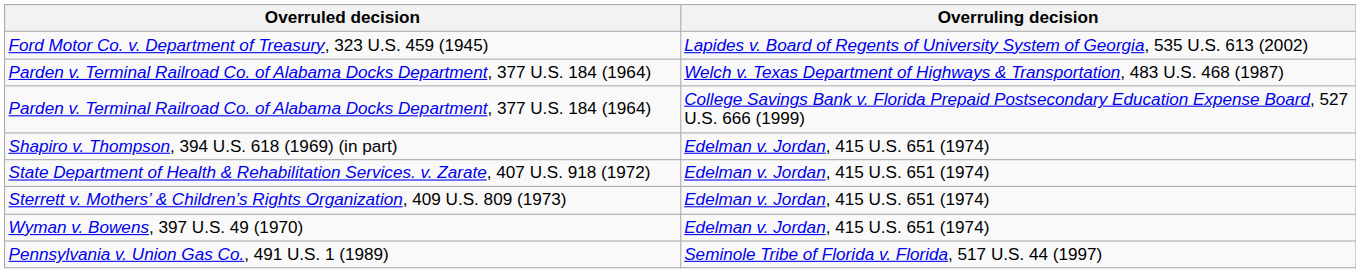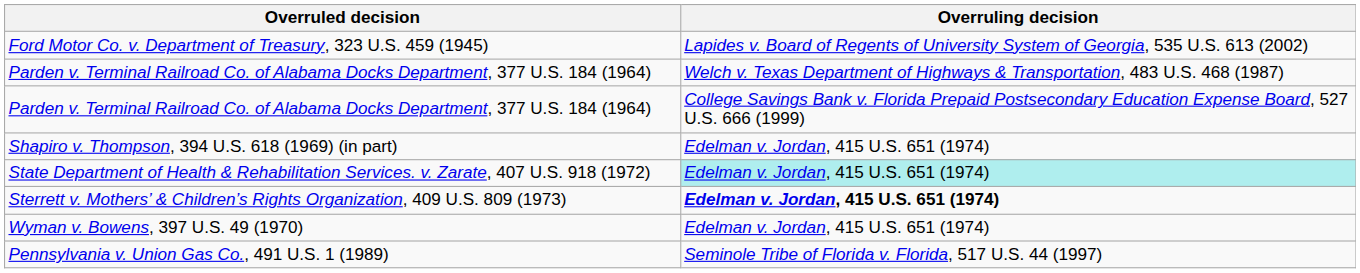(837, 173) no background -> (837, 173) paleturquoise background
(837, 200) normal -> (842, 200) bold
